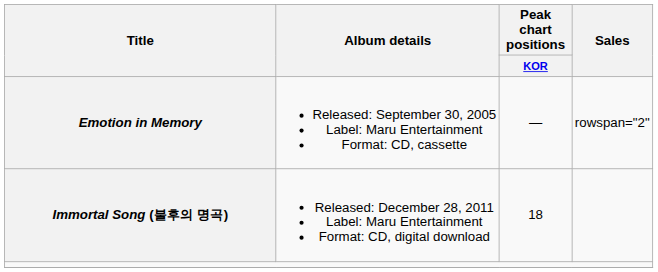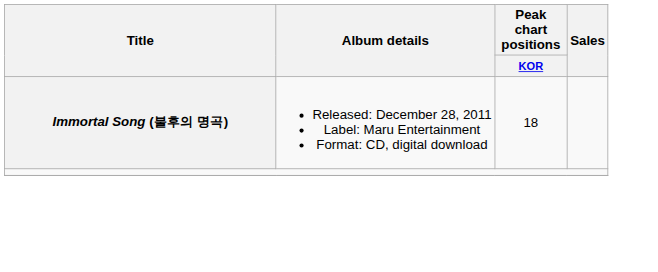- row: (140, 122)
